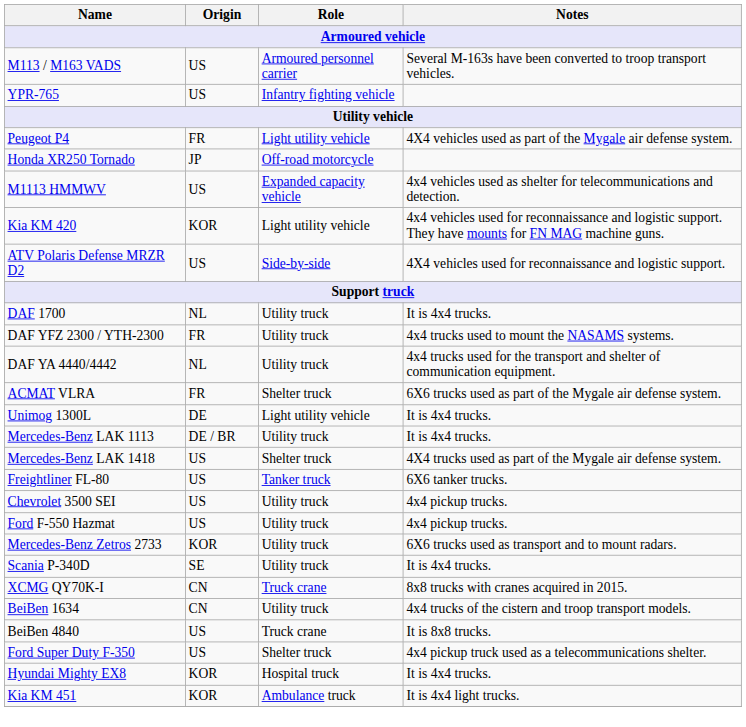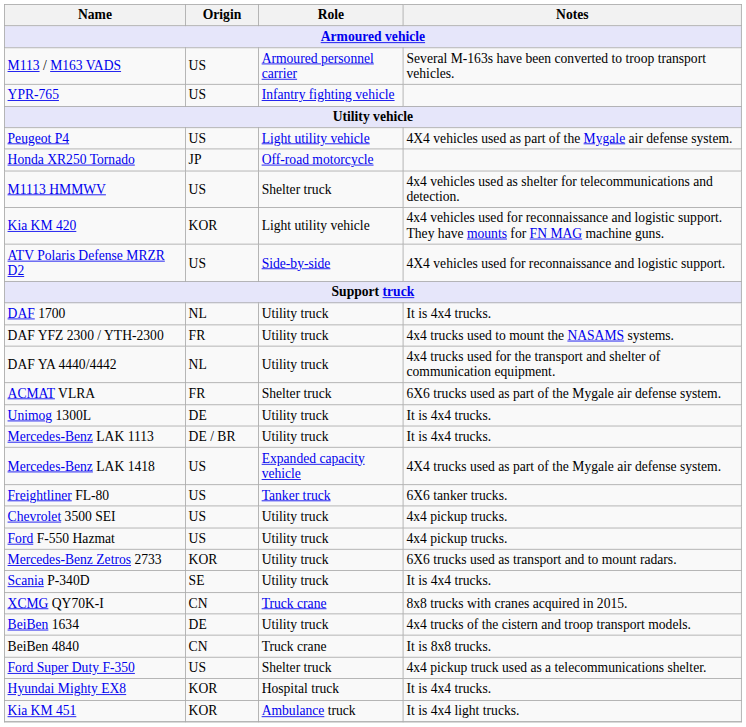(197, 138) FR -> (197, 138) US
(313, 189) Expanded capacity vehicle -> (297, 189) Shelter truck
(316, 415) Light utility vehicle -> (295, 415) Utility truck
(297, 458) Shelter truck -> (313, 466) Expanded capacity vehicle
(198, 609) CN -> (198, 624) DE
(197, 631) US -> (198, 646) CN
